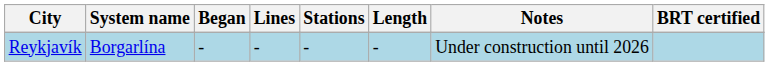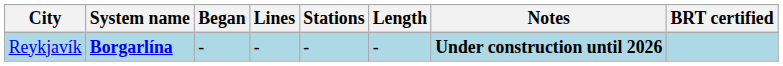(128, 46) normal -> (131, 46) bold
(542, 46) normal -> (549, 46) bold
